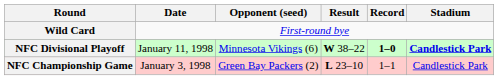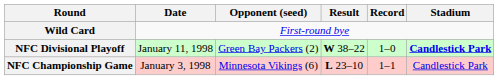(268, 48) Minnesota Vikings (6) -> (268, 48) Green Bay Packers (2)
(387, 48) bold -> (387, 48) normal
(268, 65) Green Bay Packers (2) -> (268, 65) Minnesota Vikings (6)
